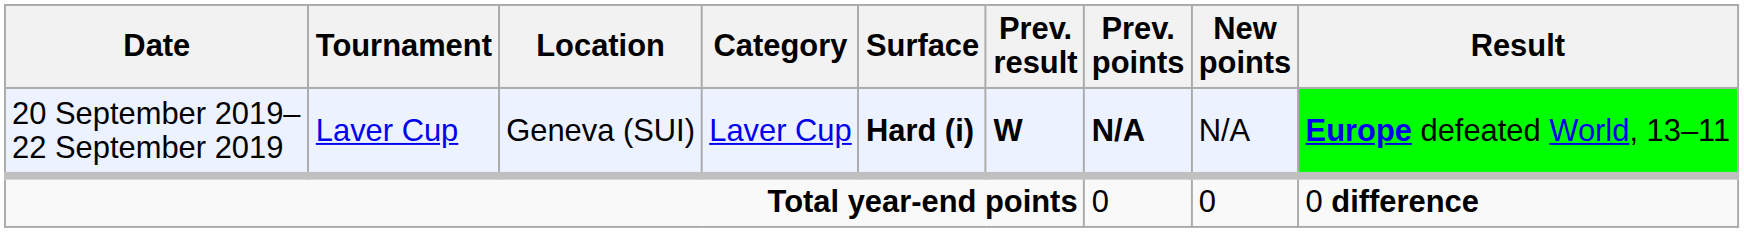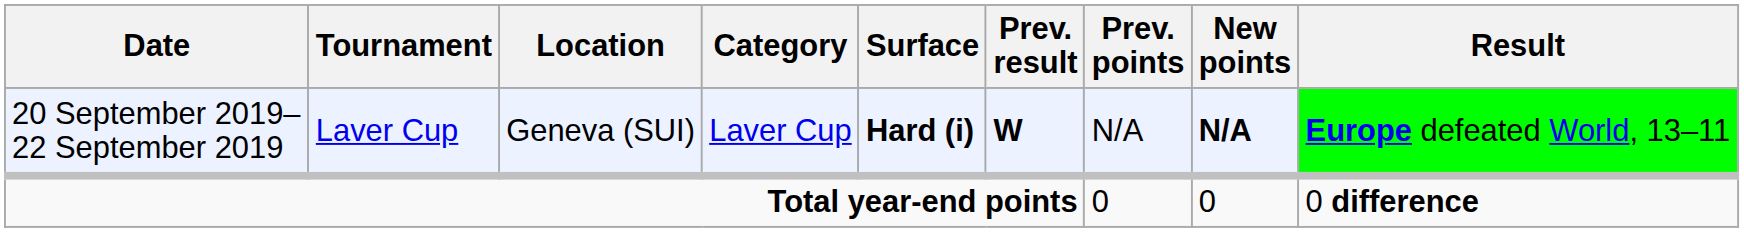(1118, 130) bold -> (1118, 130) normal
(1224, 130) normal -> (1225, 130) bold
